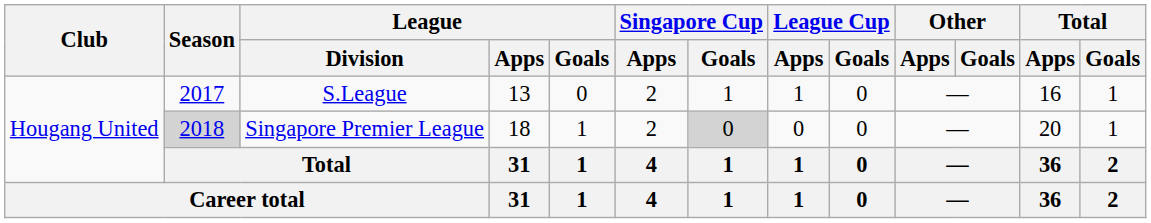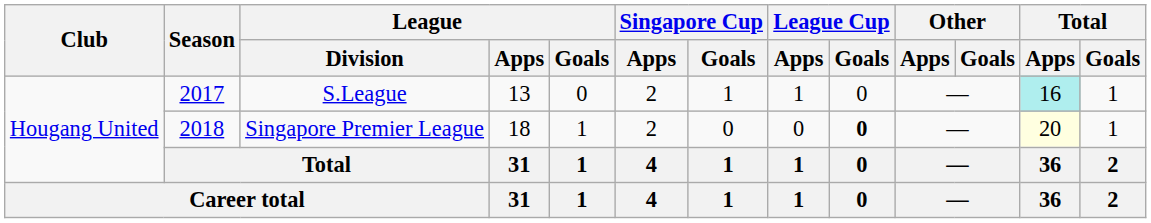(1050, 93) no background -> (1050, 93) paleturquoise background
(202, 128) lightgrey background -> (202, 128) no background
(728, 128) lightgrey background -> (728, 128) no background
(862, 128) normal -> (862, 128) bold
(1050, 128) no background -> (1050, 128) lightyellow background
